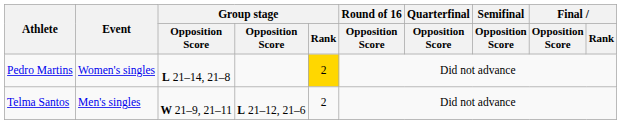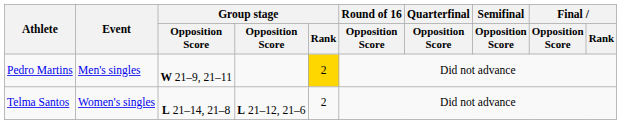(117, 70) Women's singles -> (109, 70) Men's singles
(196, 77) L 21–14, 21–8 -> (196, 77) W 21–9, 21–11
(109, 103) Men's singles -> (117, 103) Women's singles
(196, 110) W 21–9, 21–11 -> (196, 110) L 21–14, 21–8
